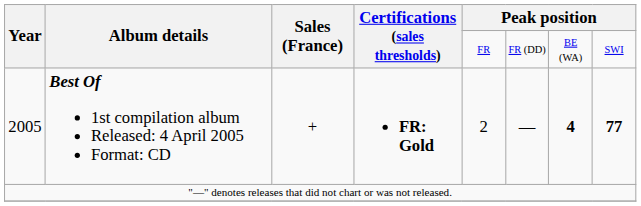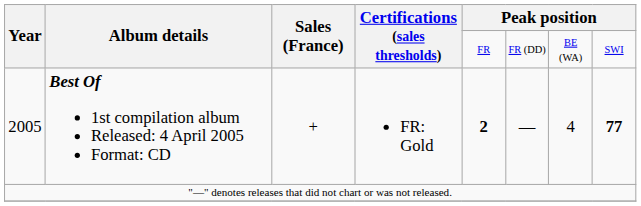(408, 136) bold -> (408, 136) normal
(484, 126) normal -> (484, 126) bold
(571, 126) bold -> (571, 126) normal
